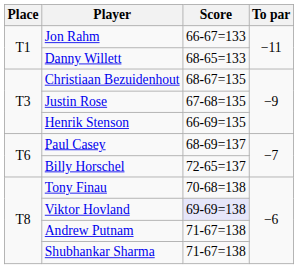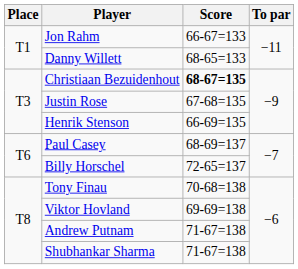(216, 79) normal -> (216, 79) bold
(216, 209) lavender background -> (216, 209) no background
